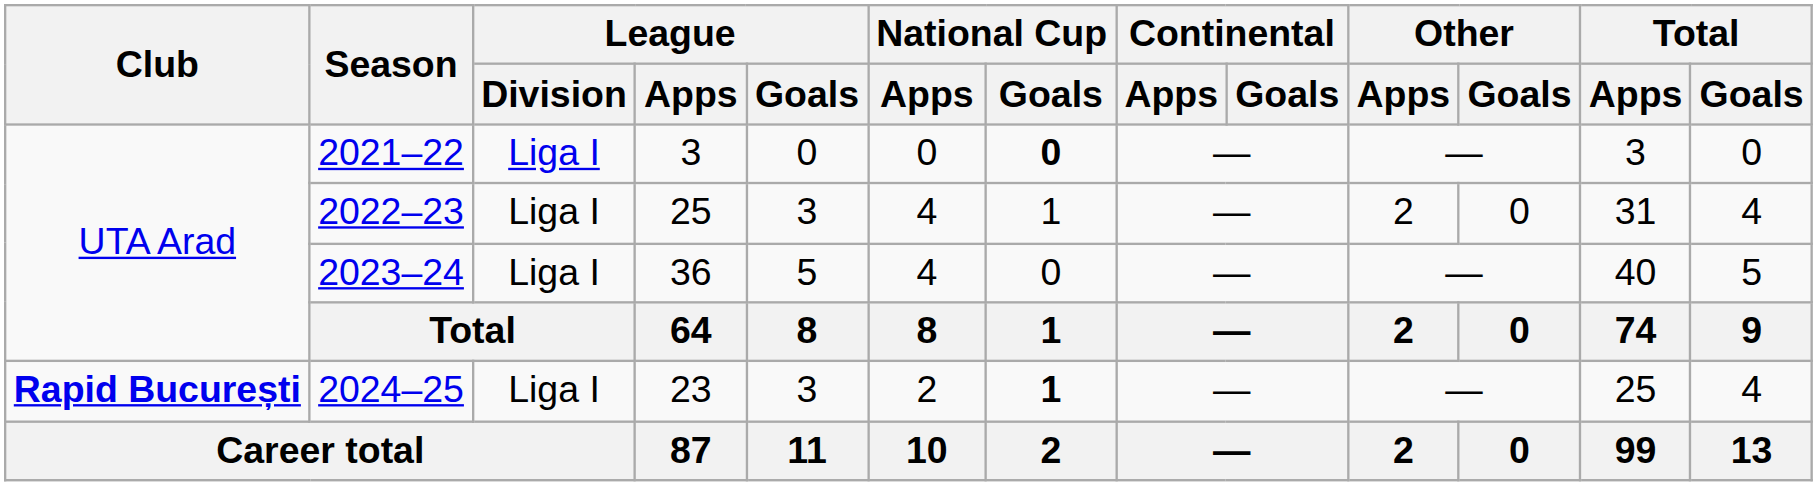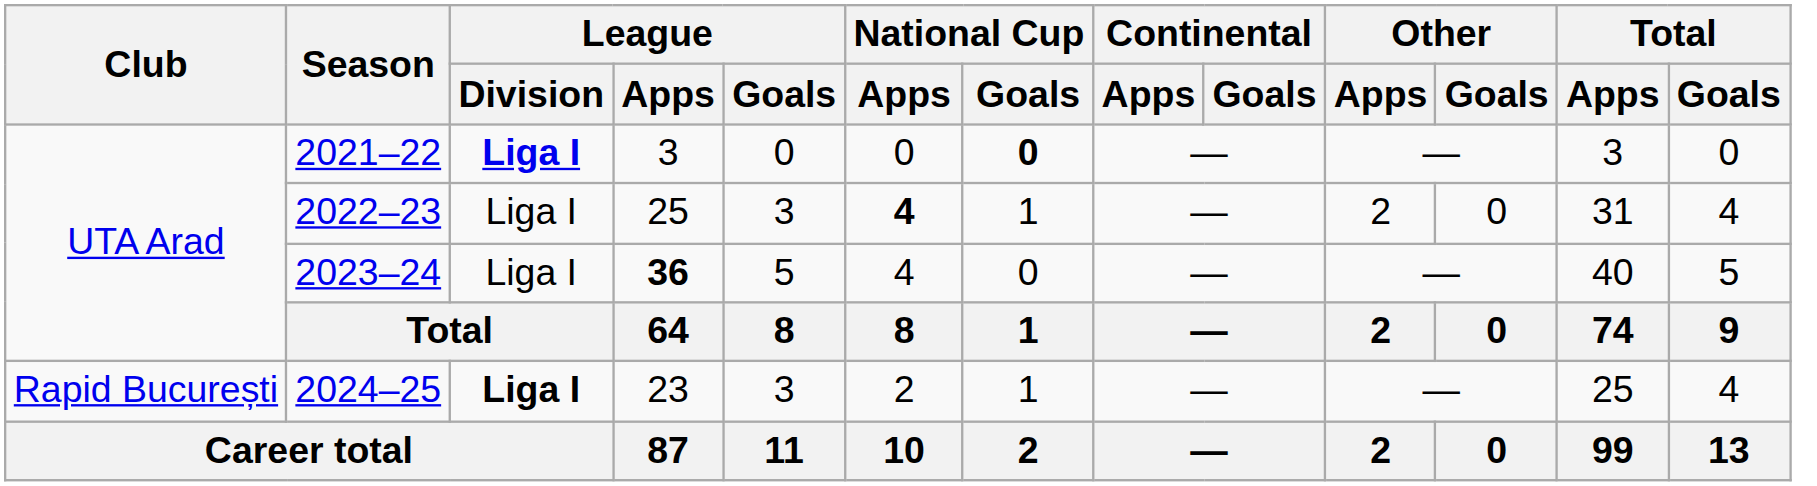(554, 152) normal -> (531, 152) bold
(927, 212) normal -> (904, 212) bold
(691, 271) normal -> (668, 271) bold
(157, 390) bold -> (146, 390) normal
(554, 390) normal -> (531, 390) bold
(1051, 390) bold -> (1028, 390) normal
